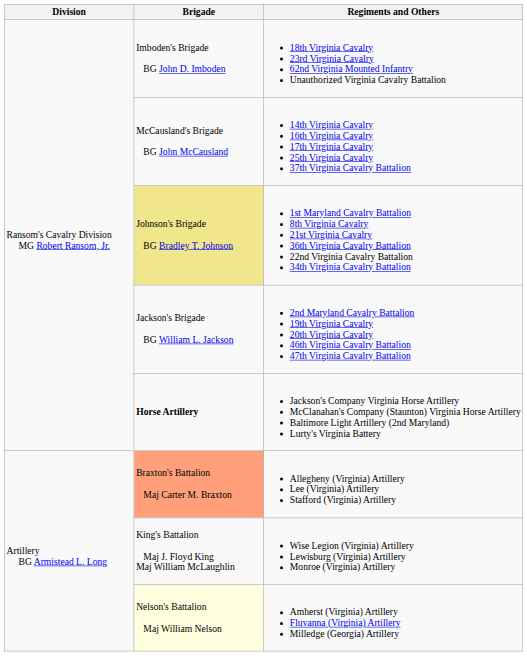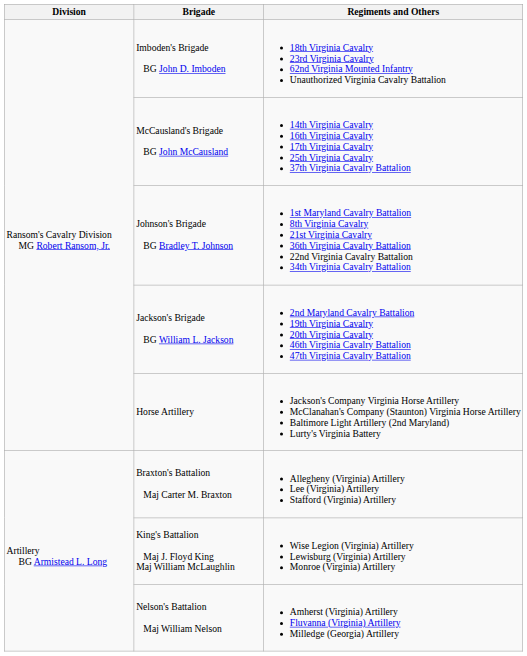(185, 235) khaki background -> (185, 235) no background
(167, 412) bold -> (165, 412) normal
(184, 484) lightsalmon background -> (184, 484) no background
(179, 618) lightyellow background -> (179, 618) no background
